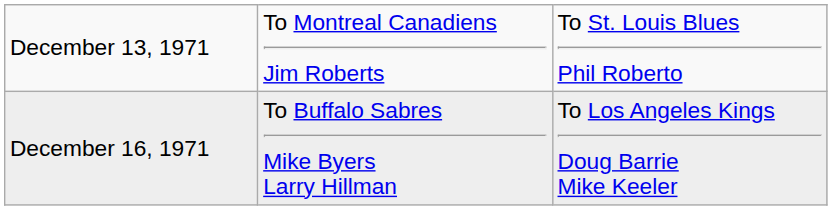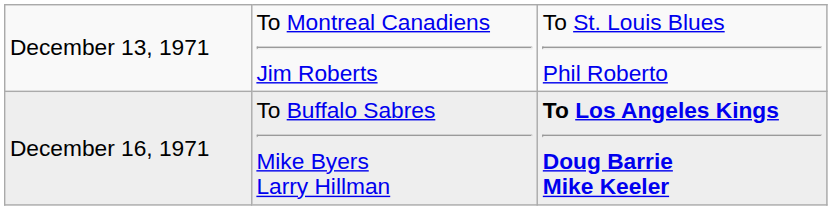(690, 148) normal -> (682, 148) bold
